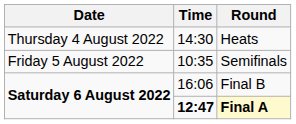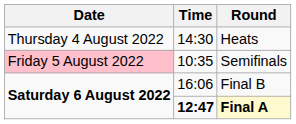(76, 61) no background -> (76, 61) pink background
